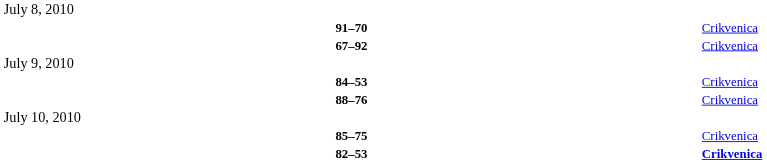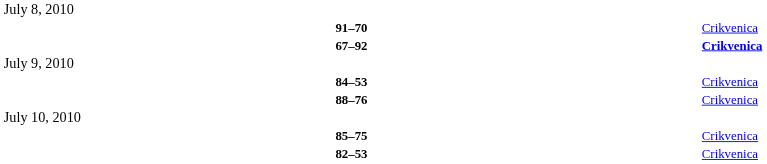(730, 45) normal -> (732, 45) bold
(732, 154) bold -> (730, 154) normal
